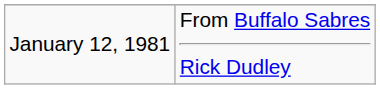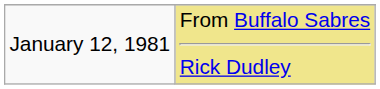(275, 44) no background -> (275, 44) khaki background
